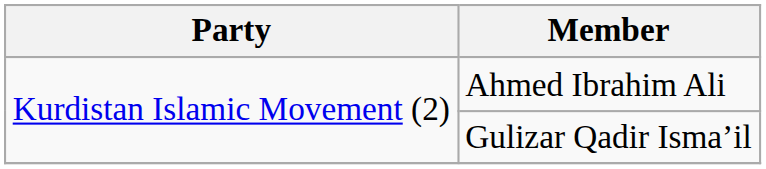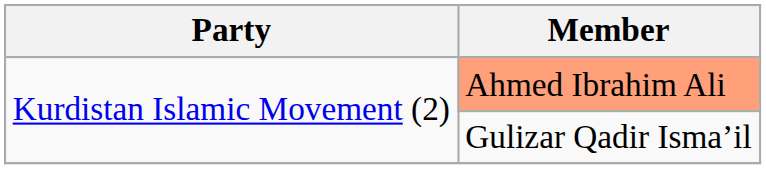(596, 83) no background -> (596, 83) lightsalmon background
